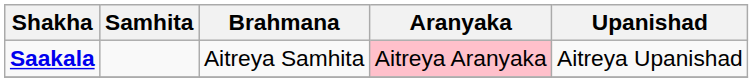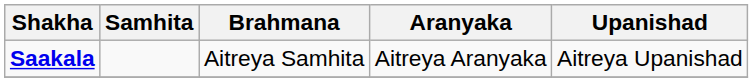(461, 58) pink background -> (461, 58) no background
